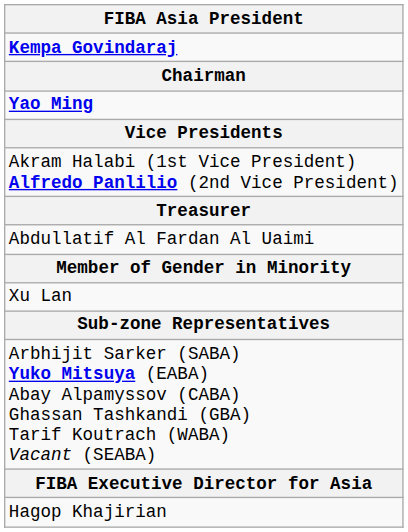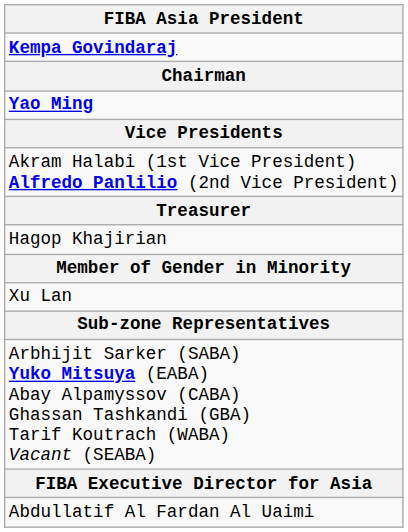(162, 239) Abdullatif Al Fardan Al Uaimi -> (88, 239) Hagop Khajirian
(88, 512) Hagop Khajirian -> (162, 512) Abdullatif Al Fardan Al Uaimi
